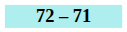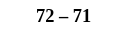(64, 16) paleturquoise background -> (64, 16) no background
